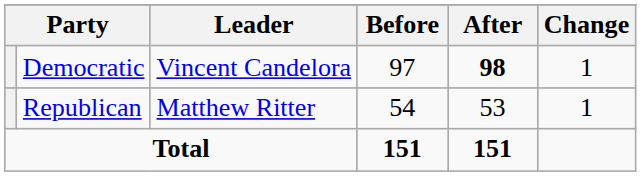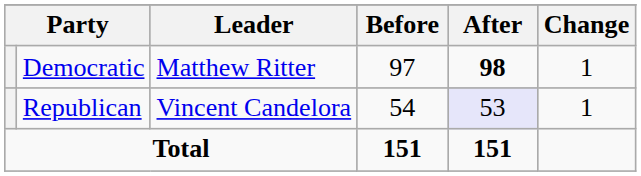(254, 66) Vincent Candelora -> (236, 66) Matthew Ritter
(236, 107) Matthew Ritter -> (254, 107) Vincent Candelora
(493, 107) no background -> (493, 107) lavender background
